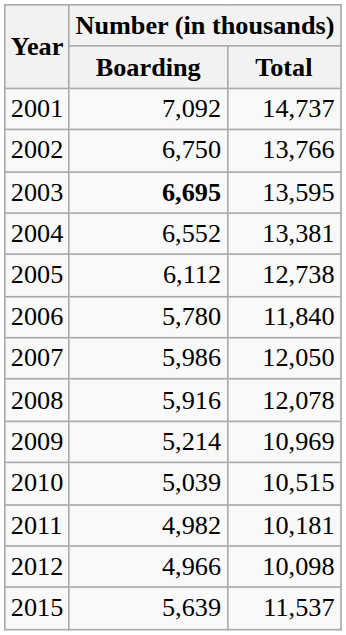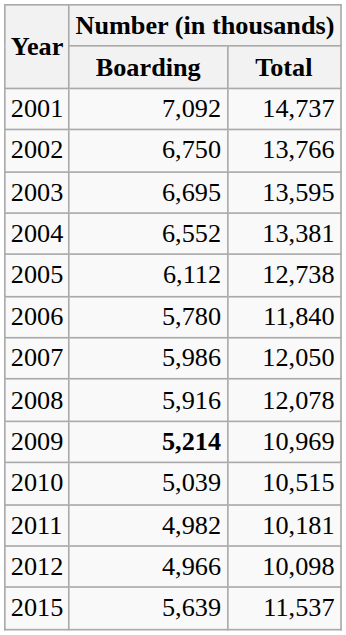(191, 191) bold -> (191, 191) normal
(191, 441) normal -> (191, 441) bold
